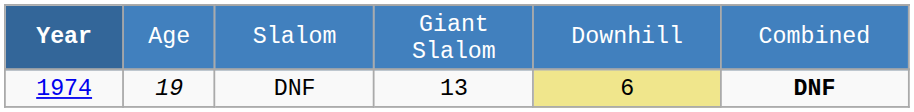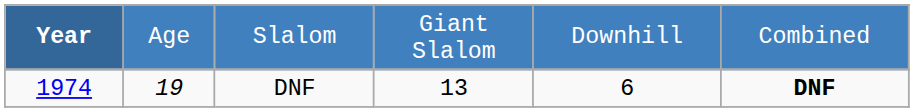(627, 89) khaki background -> (627, 89) no background
